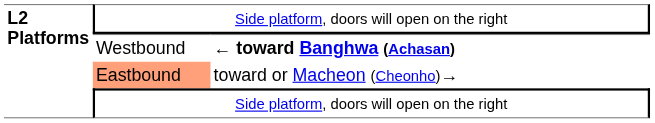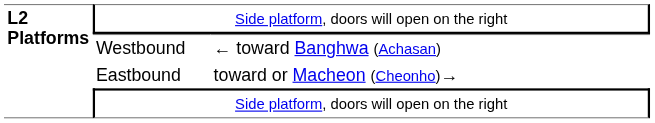(334, 48) bold -> (327, 48) normal
(138, 74) lightsalmon background -> (138, 74) no background
